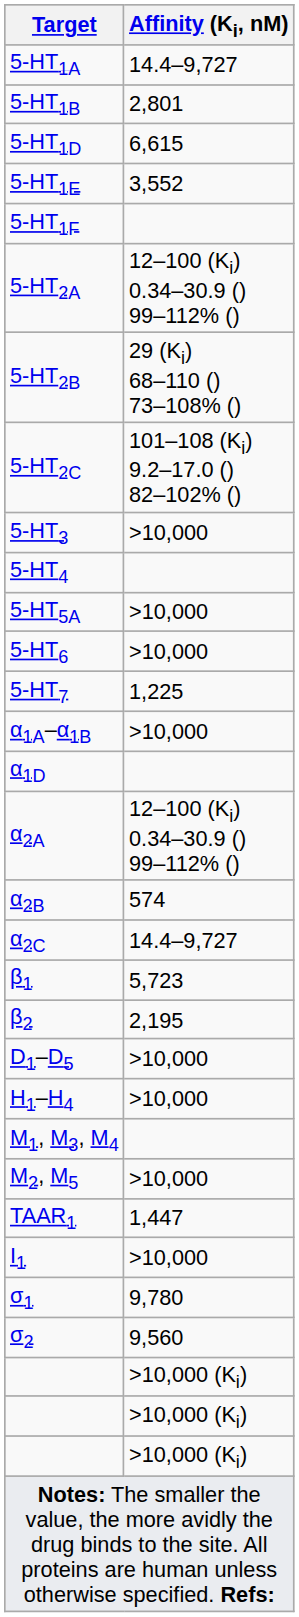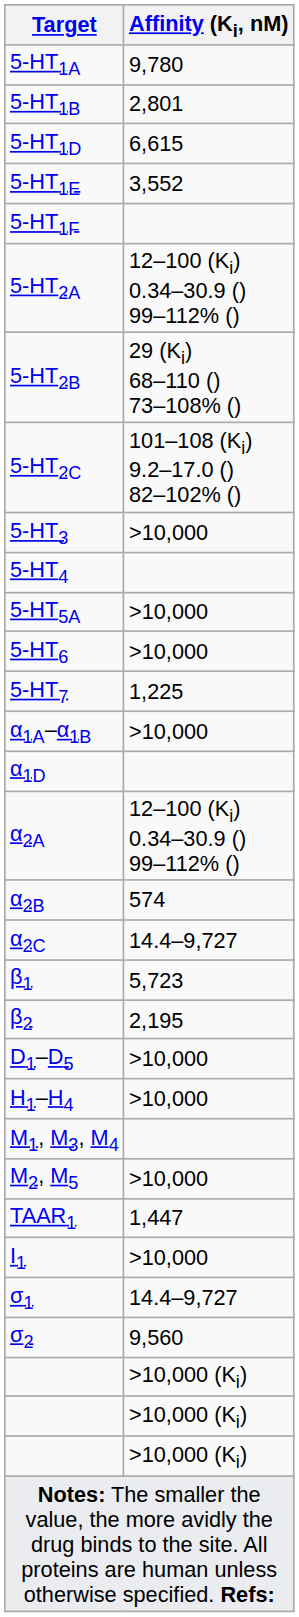(183, 64) 14.4–9,727 -> (156, 64) 9,780
(156, 1297) 9,780 -> (183, 1297) 14.4–9,727
